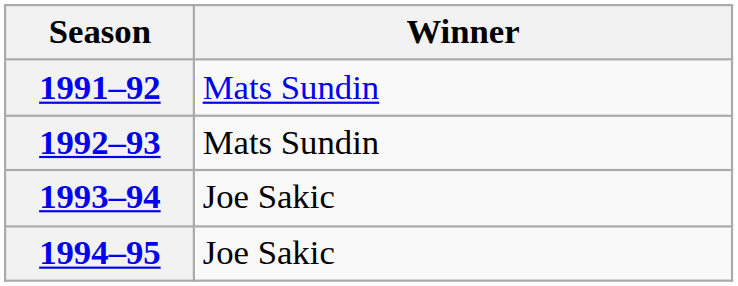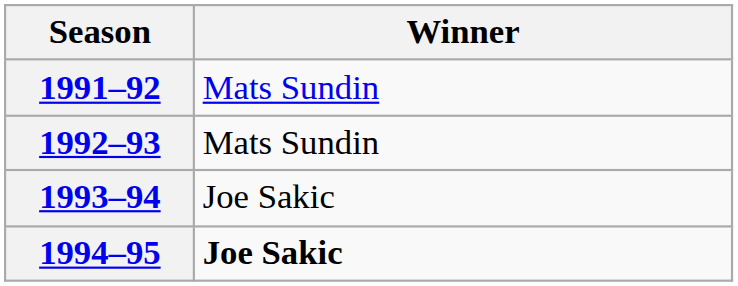(269, 252) normal -> (273, 252) bold
